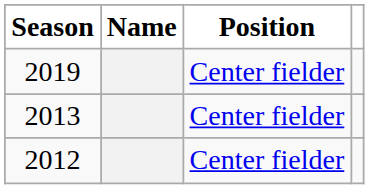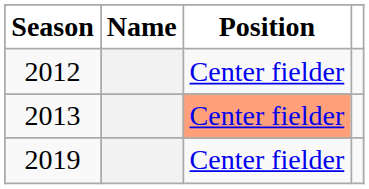rows swapped: (53, 159) <-> (53, 71)
(267, 115) no background -> (267, 115) lightsalmon background
